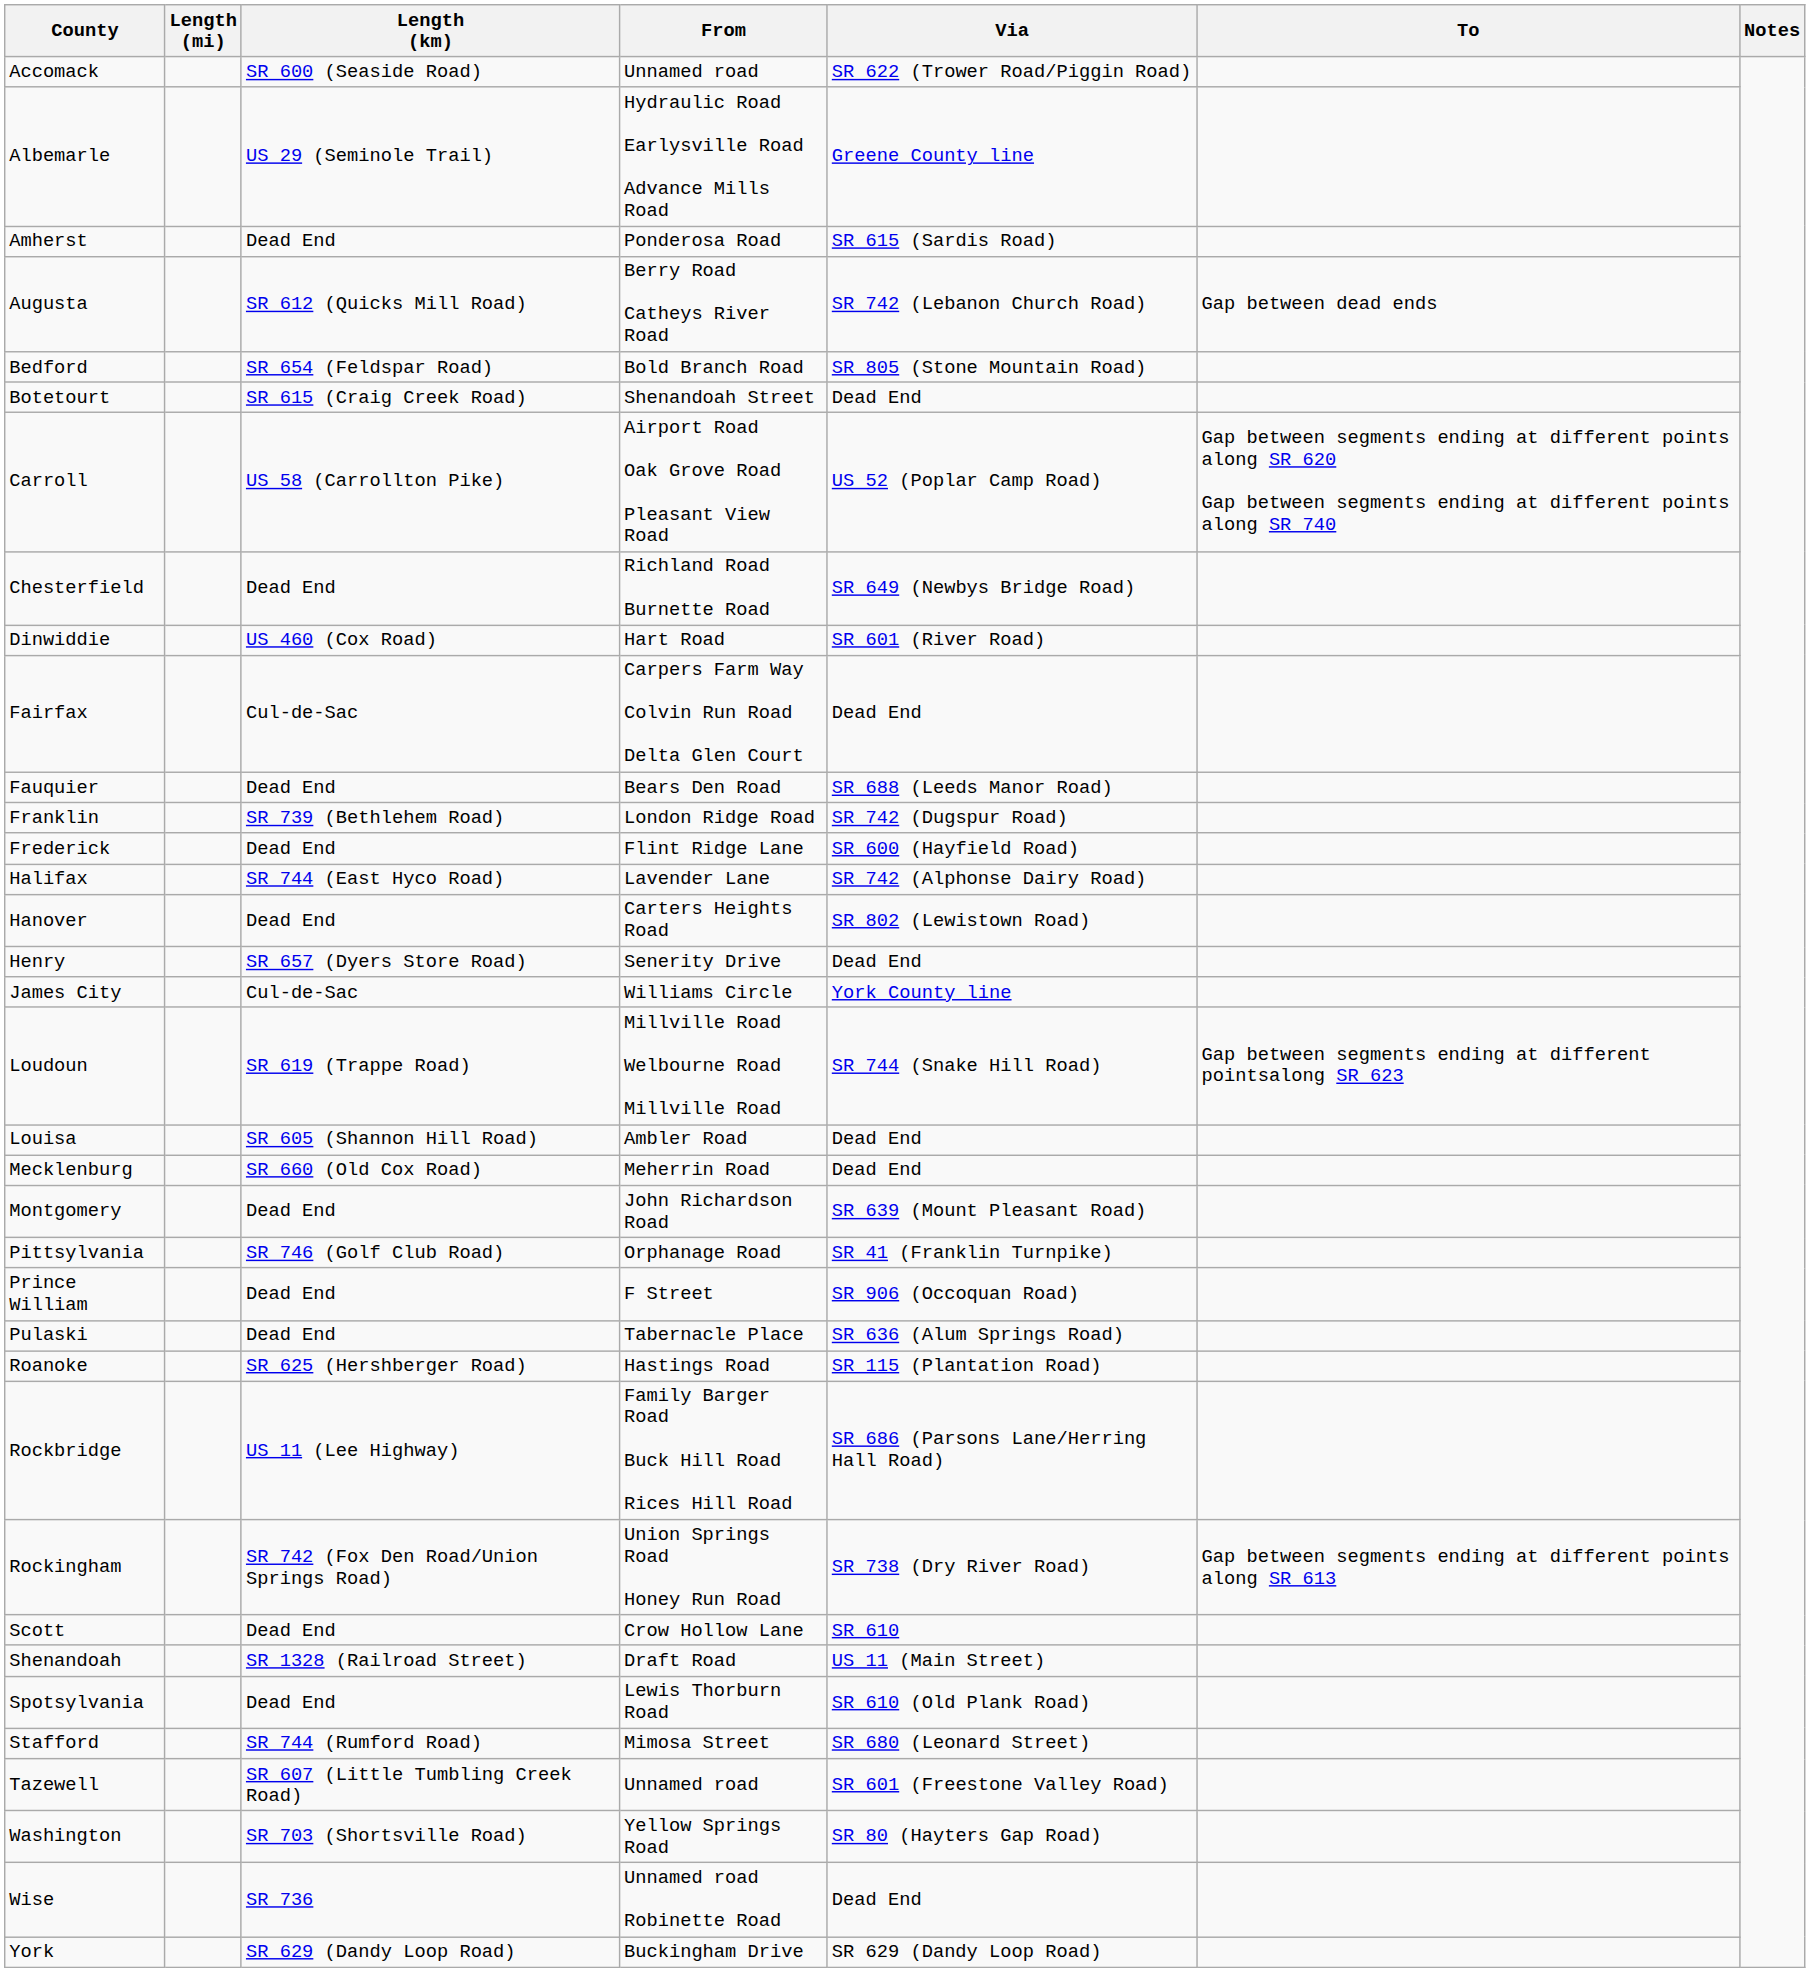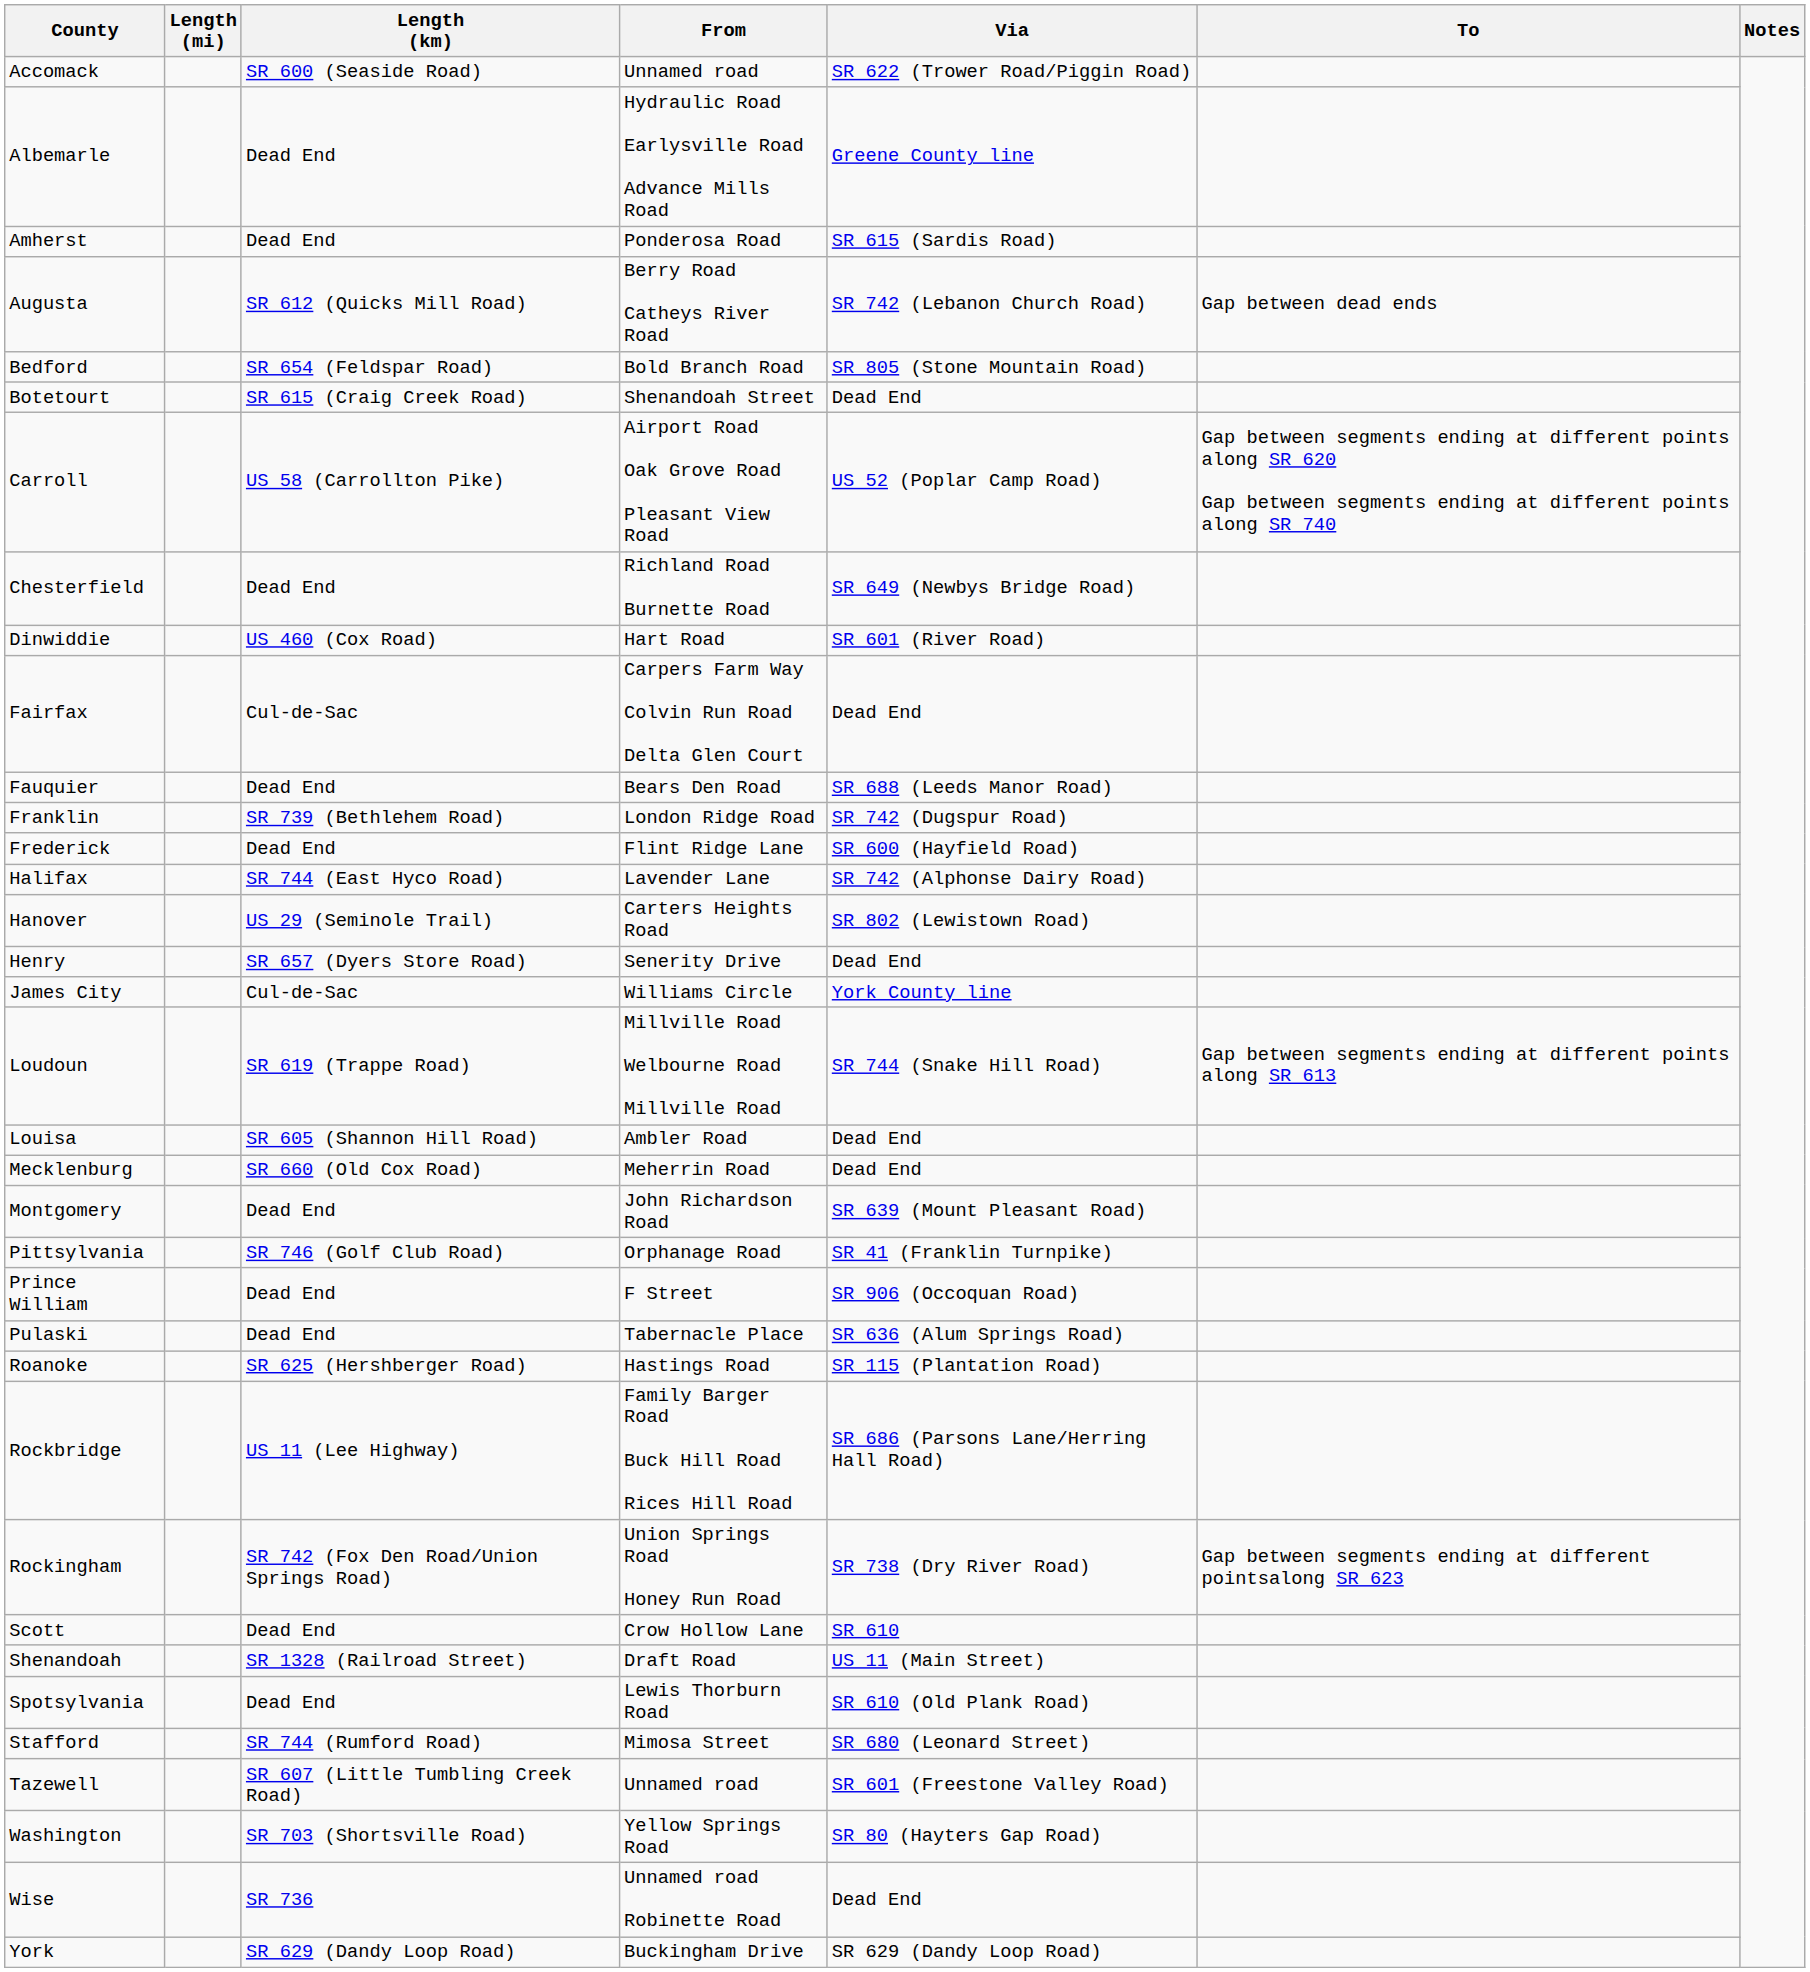(370, 157) US 29 (Seminole Trail) -> (291, 157) Dead End
(291, 920) Dead End -> (370, 920) US 29 (Seminole Trail)
(1426, 1066) Gap between segments ending at different pointsalong SR 623 -> (1465, 1066) Gap between segments ending at different points along SR 613
(1465, 1567) Gap between segments ending at different points along SR 613 -> (1426, 1567) Gap between segments ending at different pointsalong SR 623
